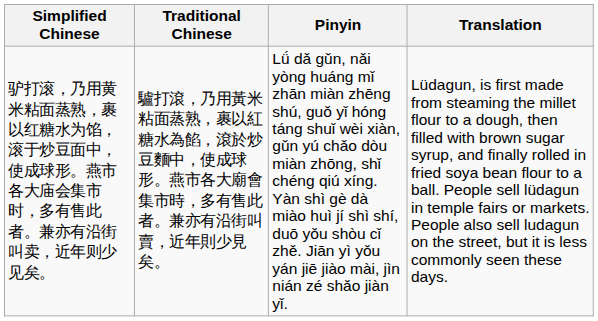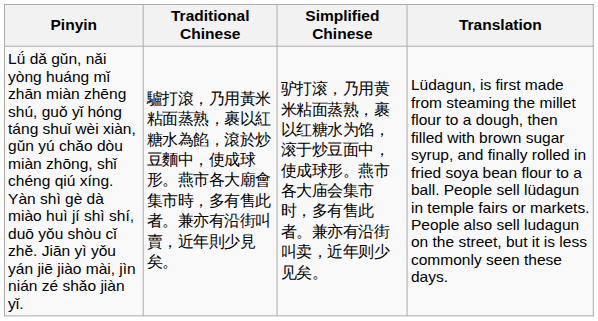columns swapped: (70, 25) <-> (338, 25)
